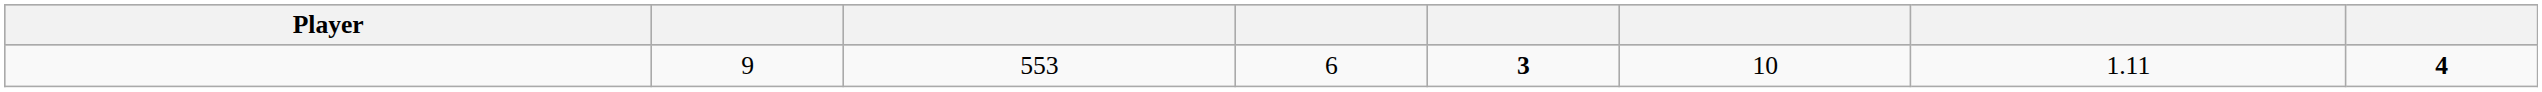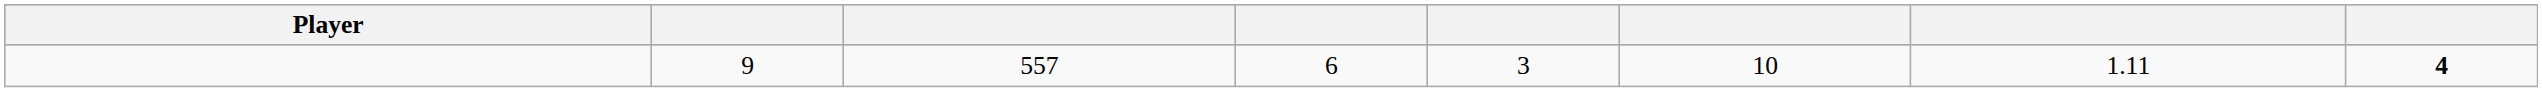(1039, 65) 553 -> (1039, 65) 557
(1523, 65) bold -> (1523, 65) normal
